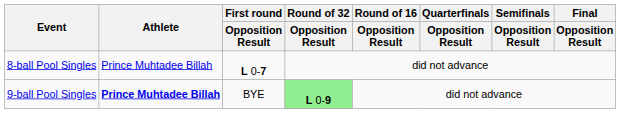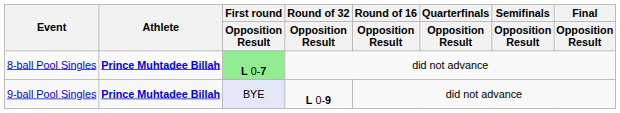(157, 65) normal -> (161, 65) bold
(254, 71) no background -> (254, 71) lightgreen background
(254, 94) no background -> (254, 94) lavender background
(318, 100) lightgreen background -> (318, 100) no background
